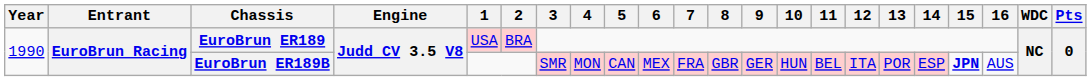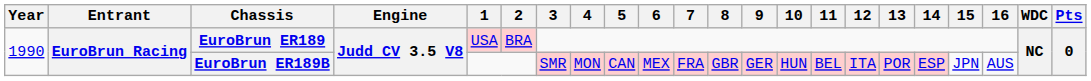(966, 64) bold -> (966, 64) normal
